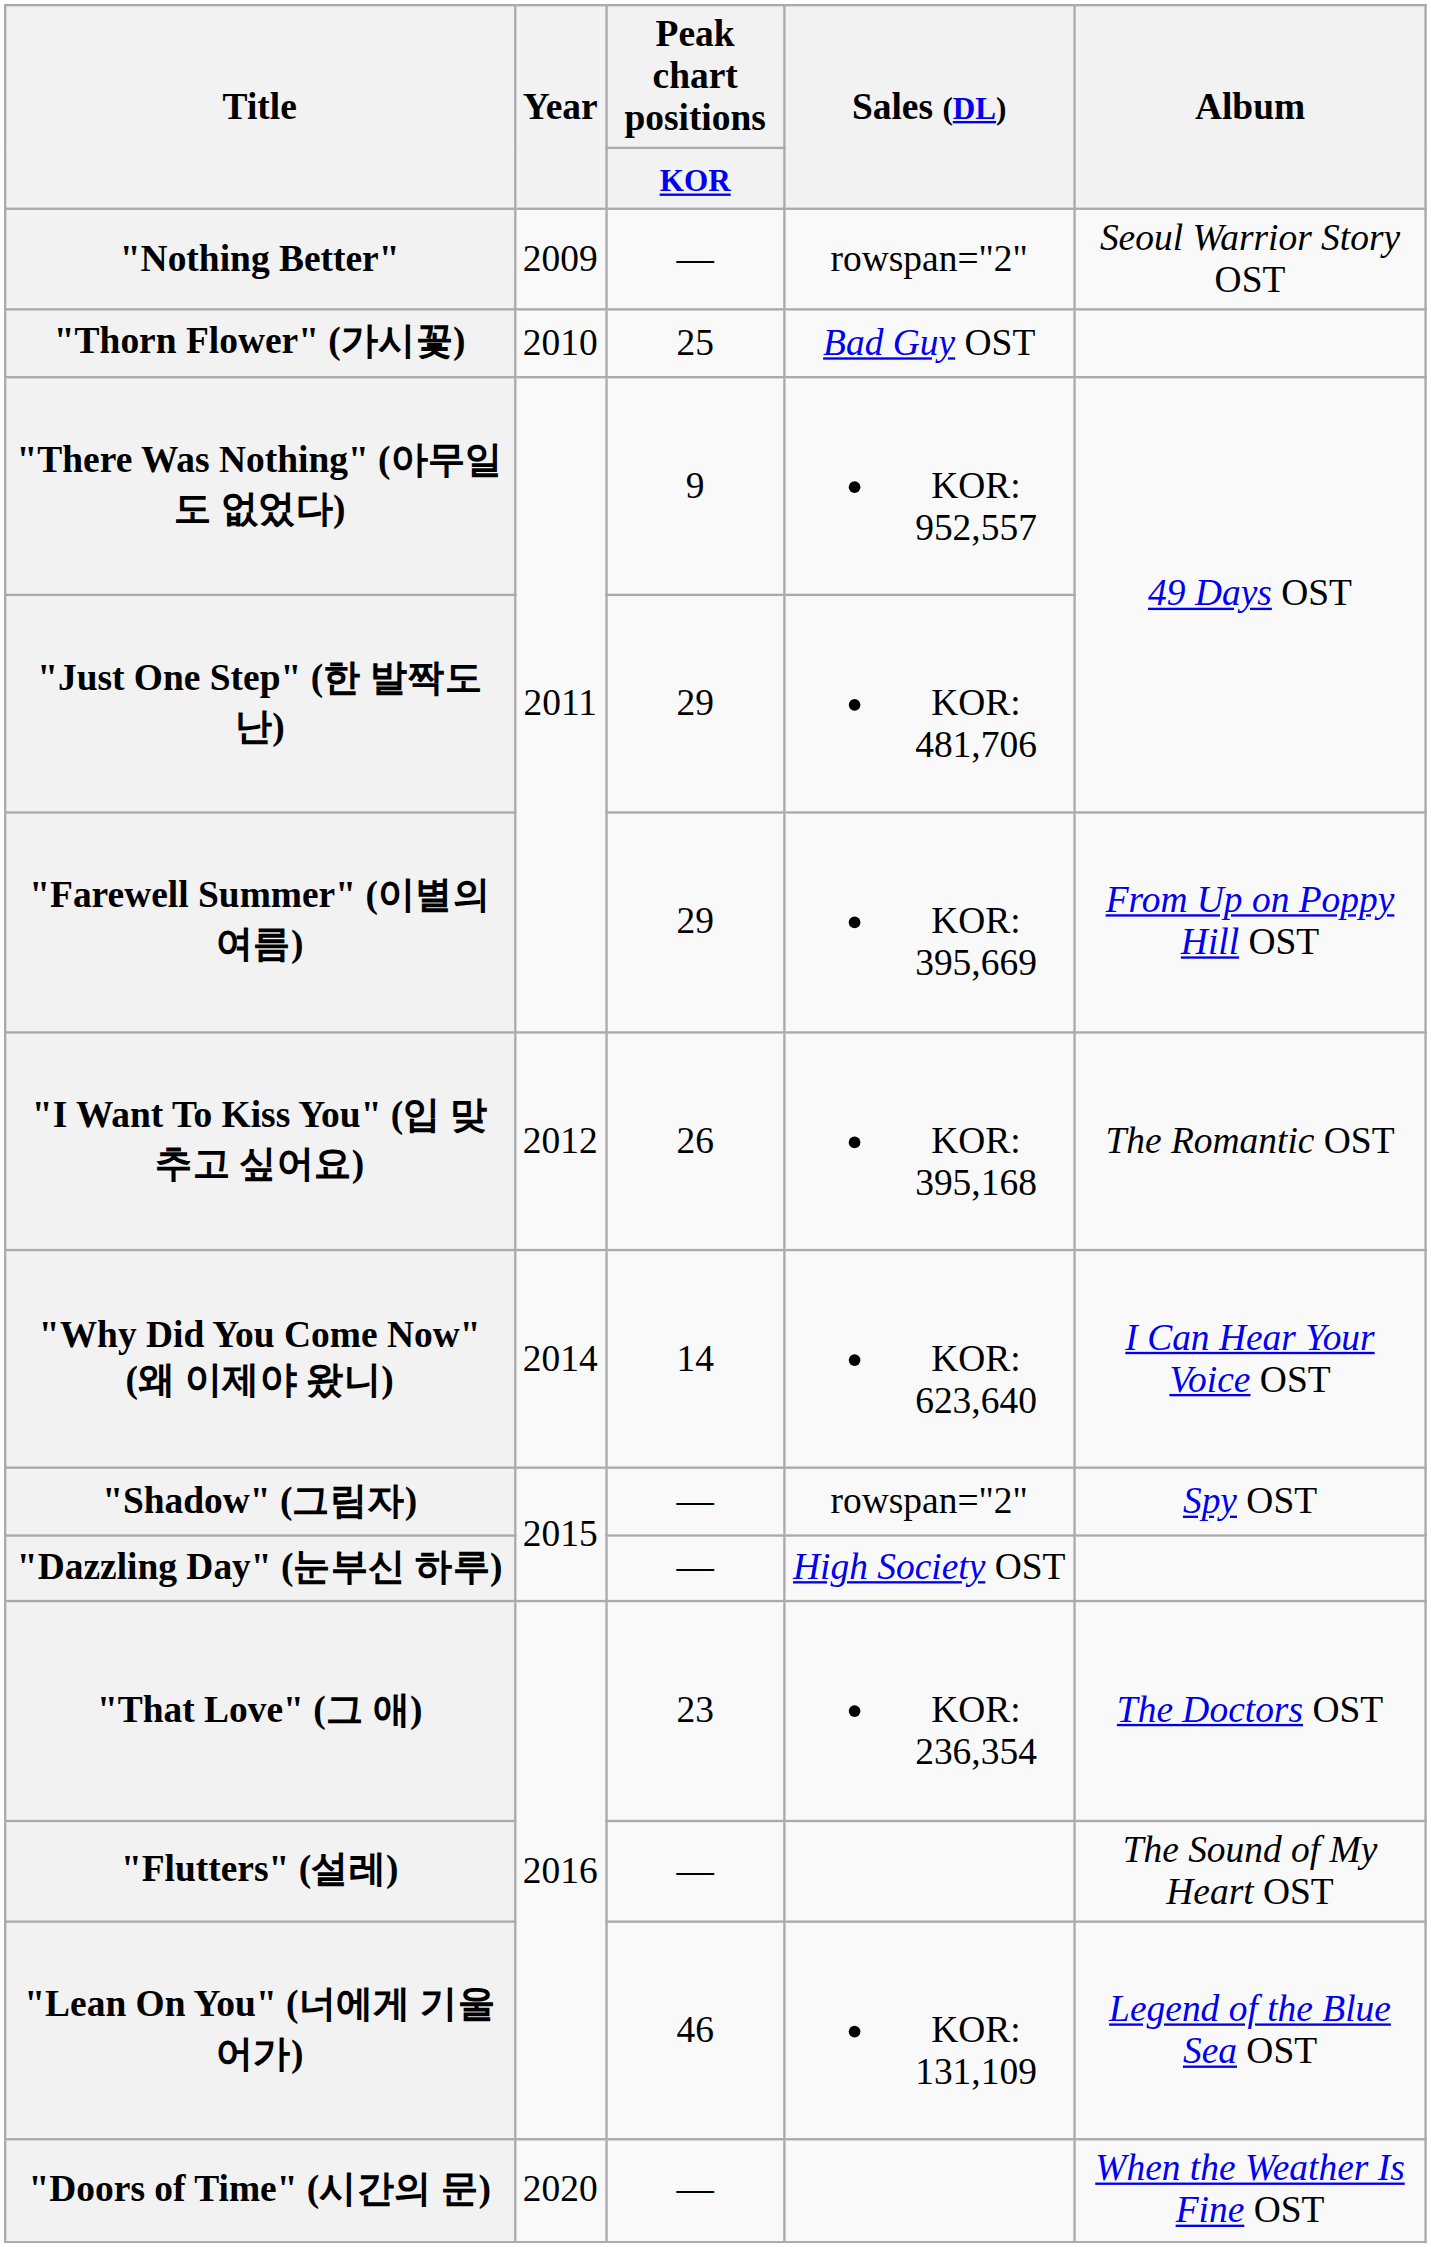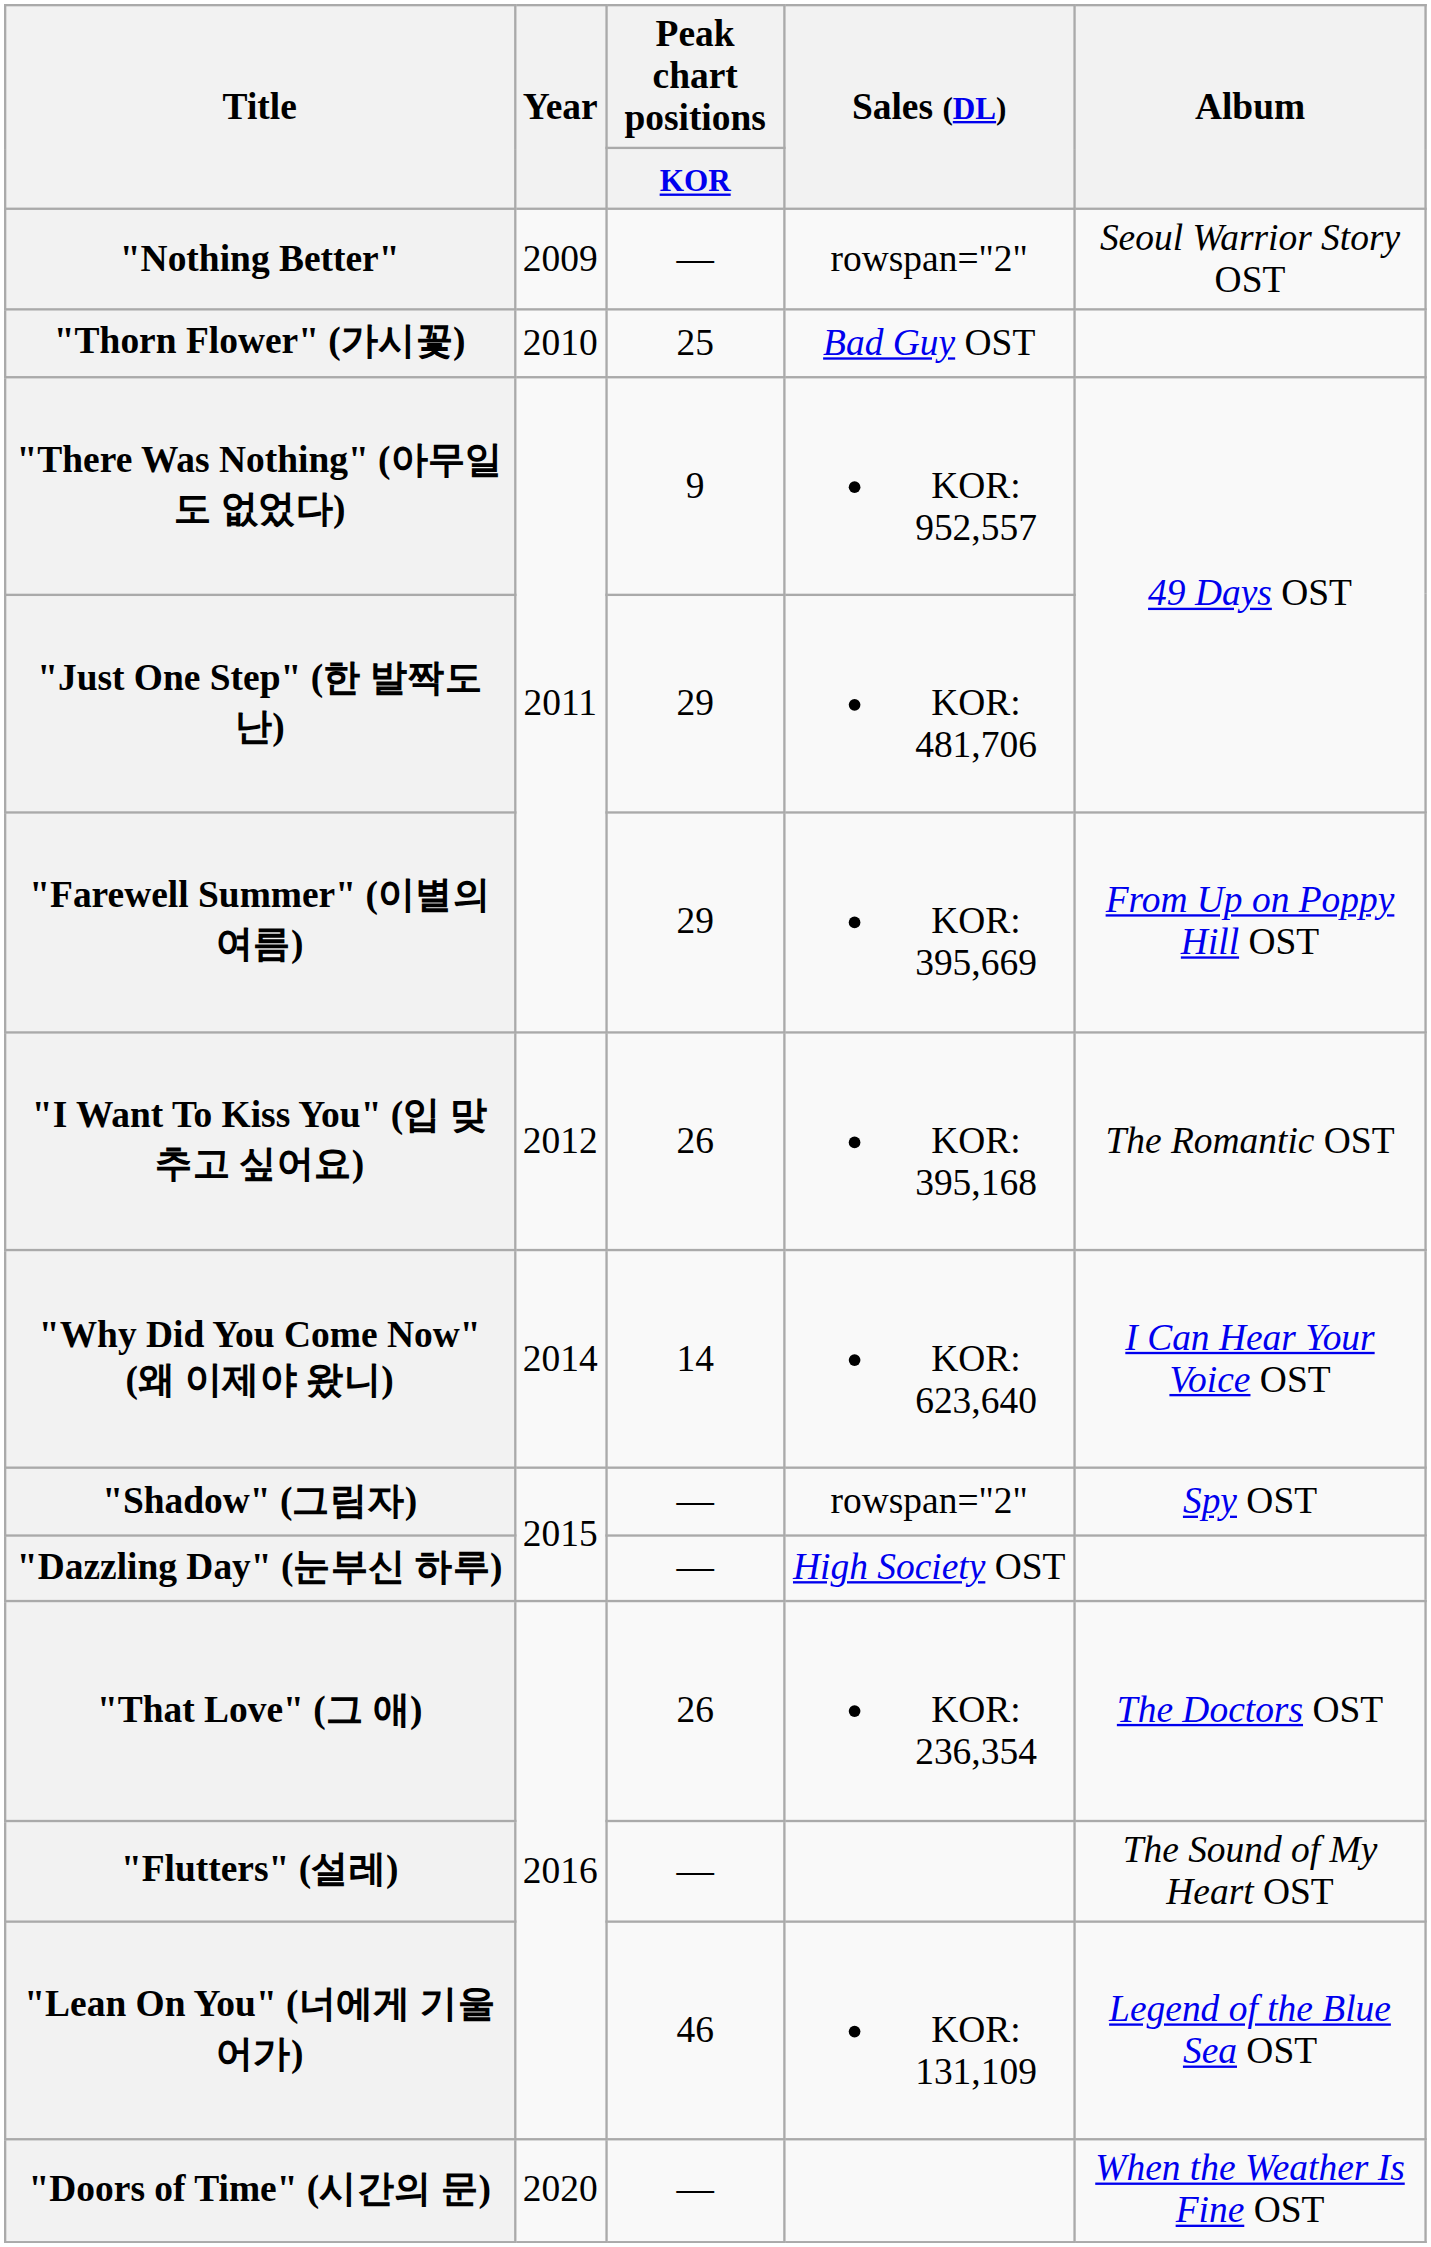(695, 1709) 23 -> (695, 1709) 26
